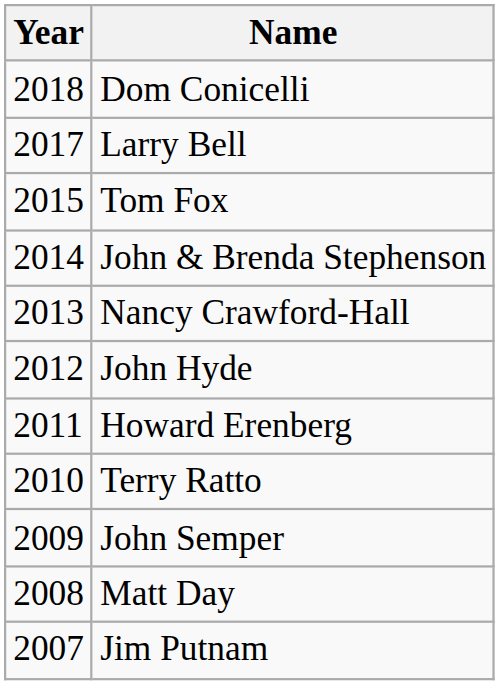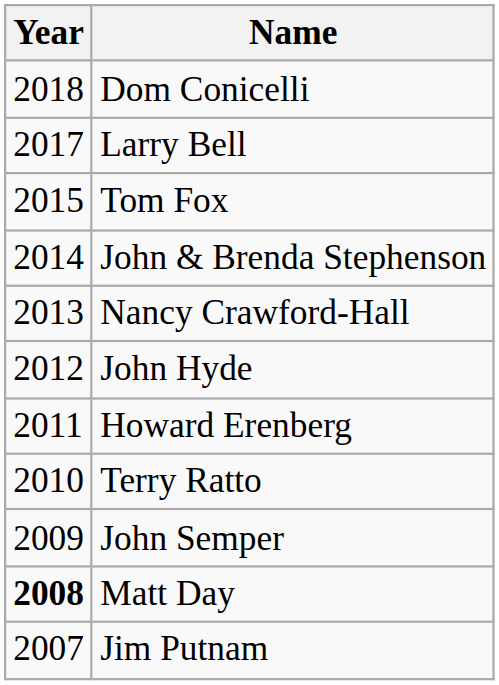(49, 593) normal -> (49, 593) bold
